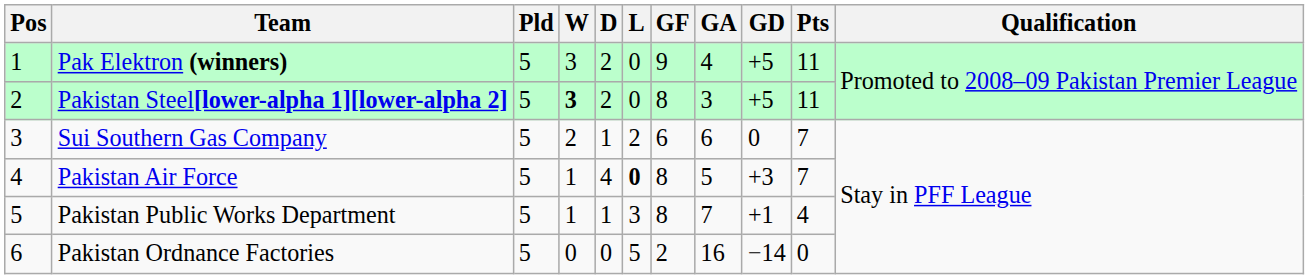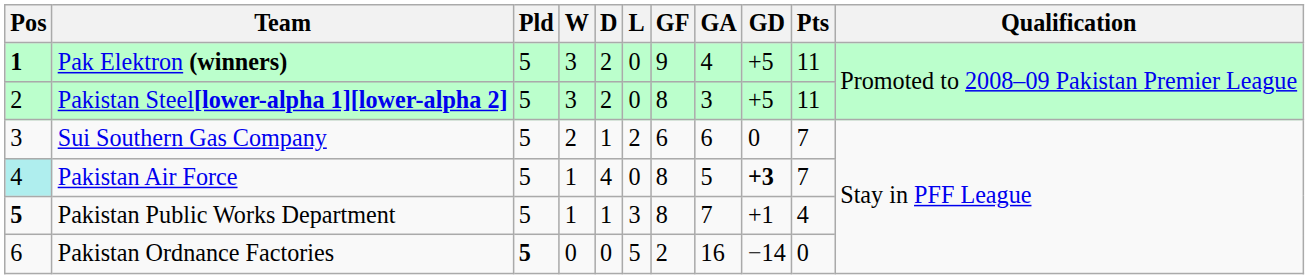(16, 61) normal -> (16, 61) bold
(571, 100) bold -> (571, 100) normal
(16, 176) no background -> (16, 176) paleturquoise background
(635, 176) bold -> (635, 176) normal
(761, 176) normal -> (761, 176) bold
(16, 215) normal -> (16, 215) bold
(525, 253) normal -> (525, 253) bold
